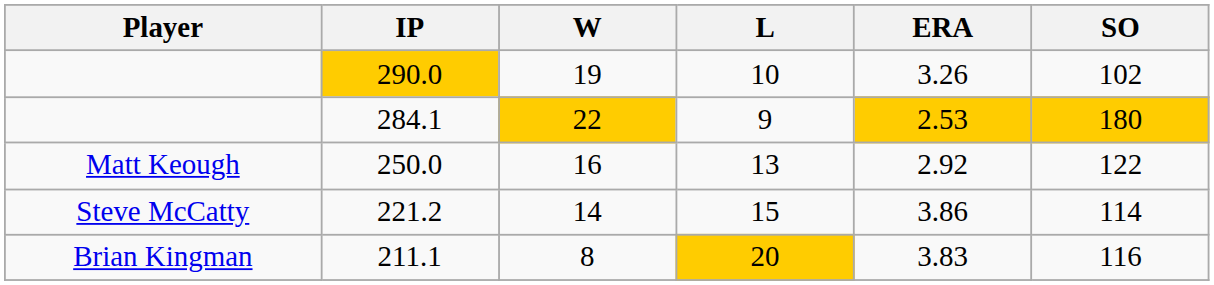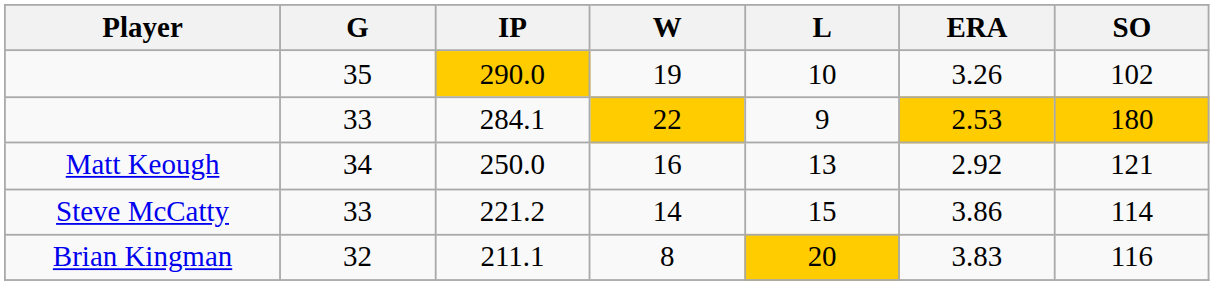+ column: (358, 27)
(1120, 165) 122 -> (1132, 165) 121
